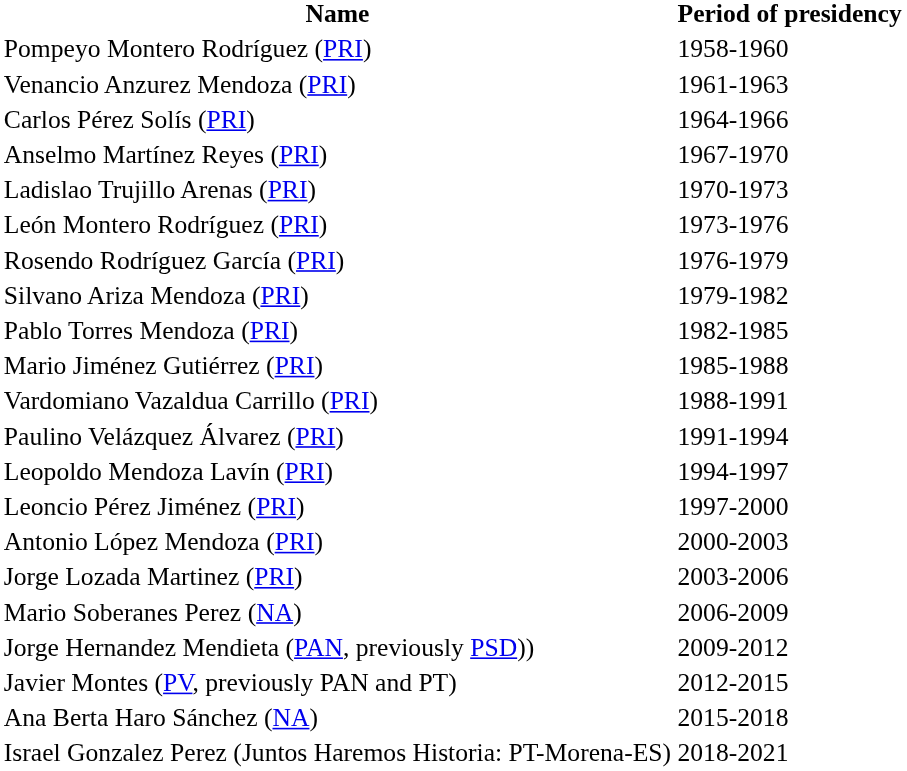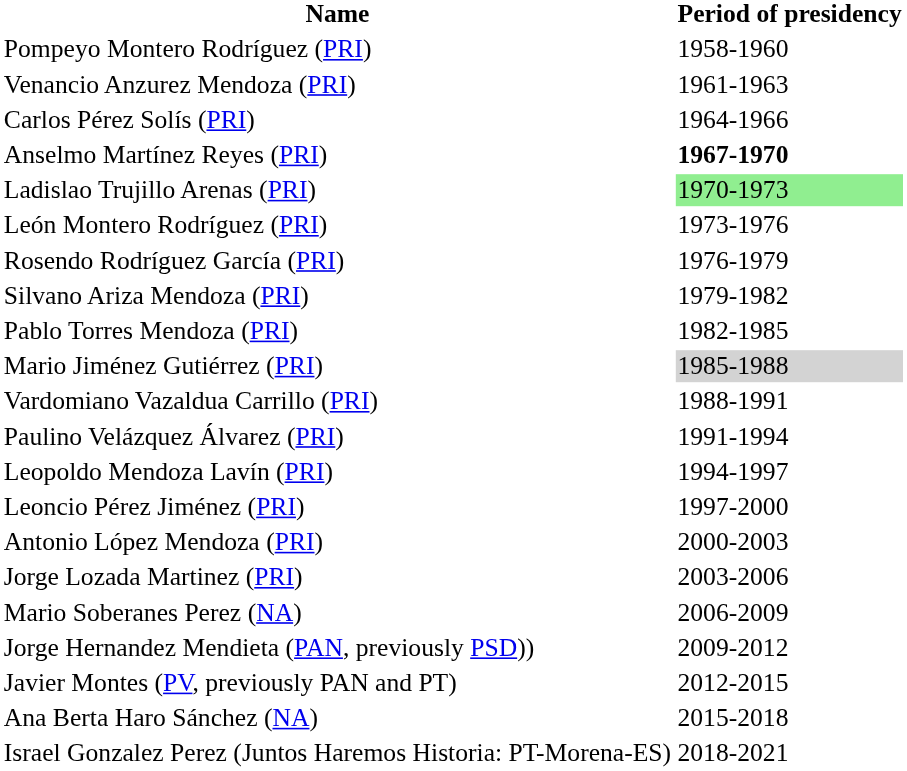(733, 154) normal -> (733, 154) bold
(733, 189) no background -> (733, 189) lightgreen background
(733, 365) no background -> (733, 365) lightgrey background
